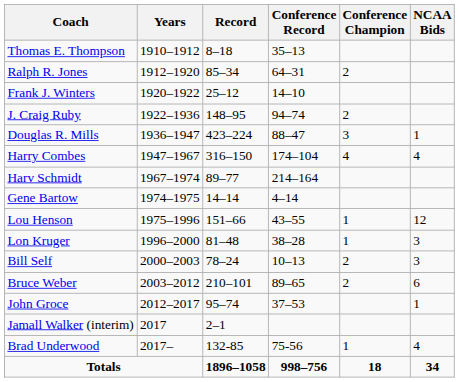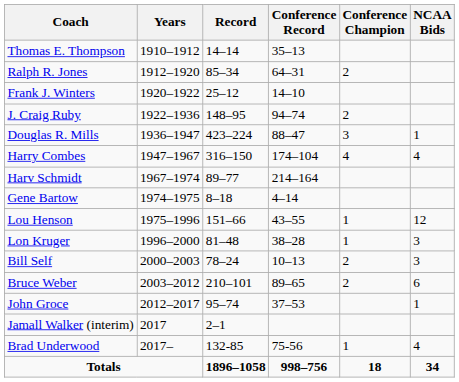(219, 51) 8–18 -> (222, 51) 14–14
(222, 198) 14–14 -> (219, 198) 8–18
